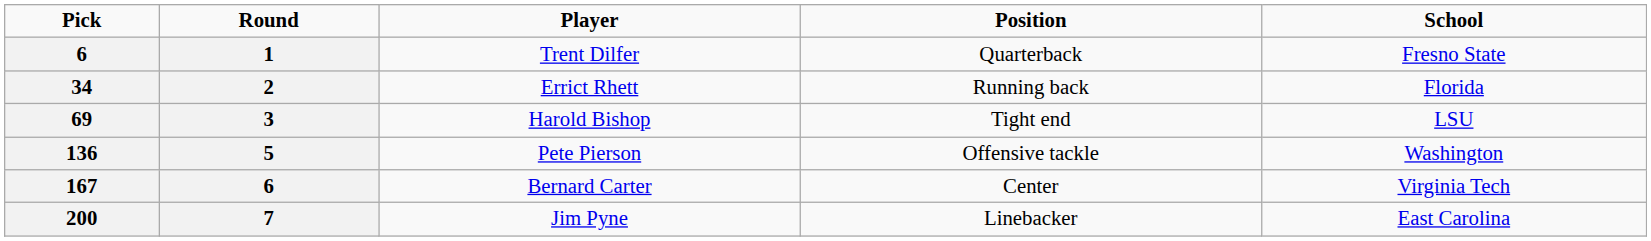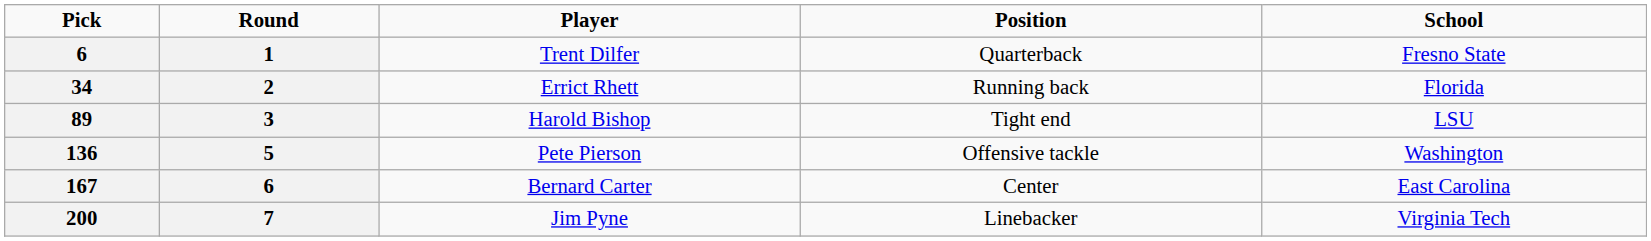(82, 119) 69 -> (82, 119) 89
(1454, 185) Virginia Tech -> (1454, 185) East Carolina
(1454, 218) East Carolina -> (1454, 218) Virginia Tech
